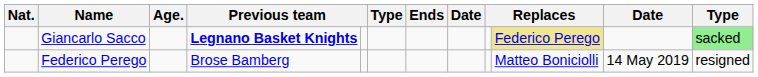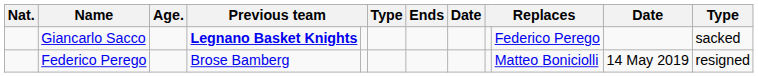(547, 38) khaki background -> (547, 38) no background
(718, 38) lightgreen background -> (718, 38) no background
